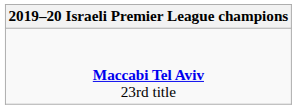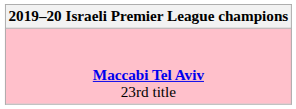(148, 83) no background -> (148, 83) pink background
